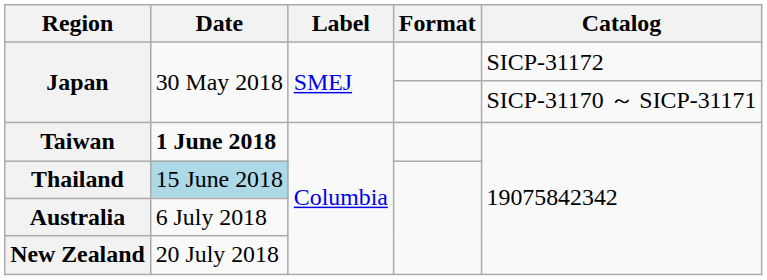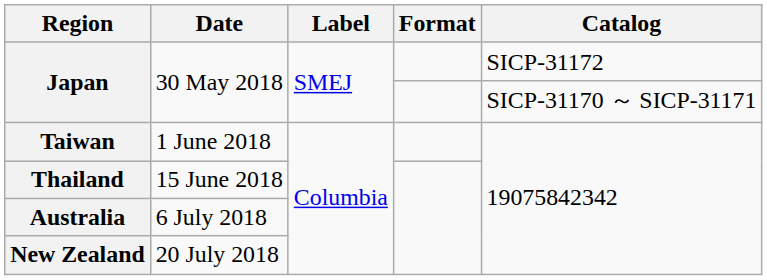(216, 141) bold -> (213, 141) normal
(219, 179) lightblue background -> (219, 179) no background
